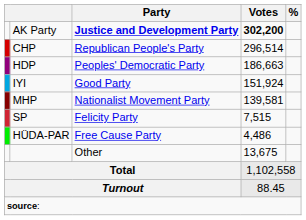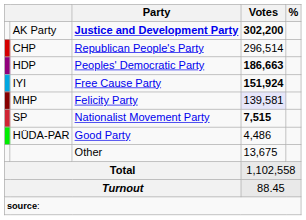(263, 65) normal -> (263, 65) bold
(103, 83) Good Party -> (118, 83) Free Cause Party
(263, 83) normal -> (263, 83) bold
(142, 100) Nationalist Movement Party -> (106, 100) Felicity Party
(263, 100) no background -> (263, 100) lavender background
(106, 118) Felicity Party -> (142, 118) Nationalist Movement Party
(257, 118) normal -> (257, 118) bold
(118, 135) Free Cause Party -> (103, 135) Good Party
